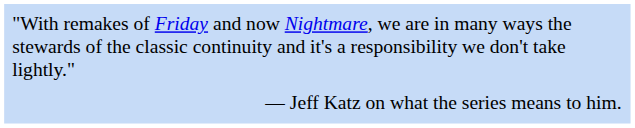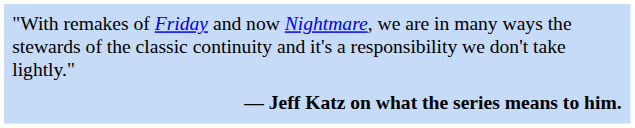(441, 103) normal -> (431, 103) bold
